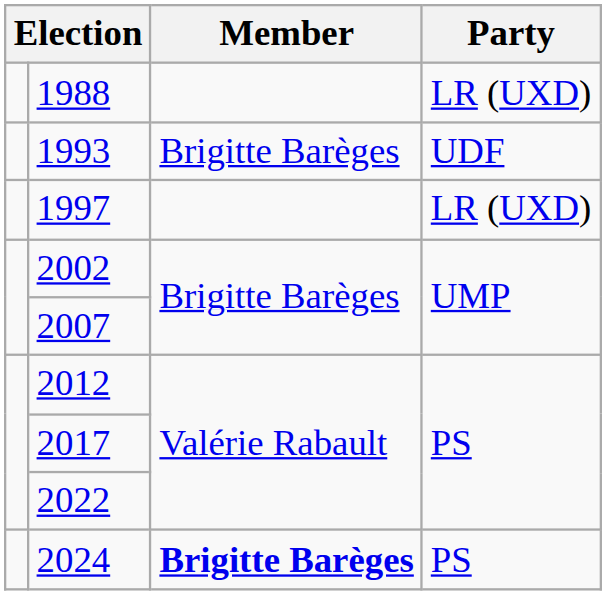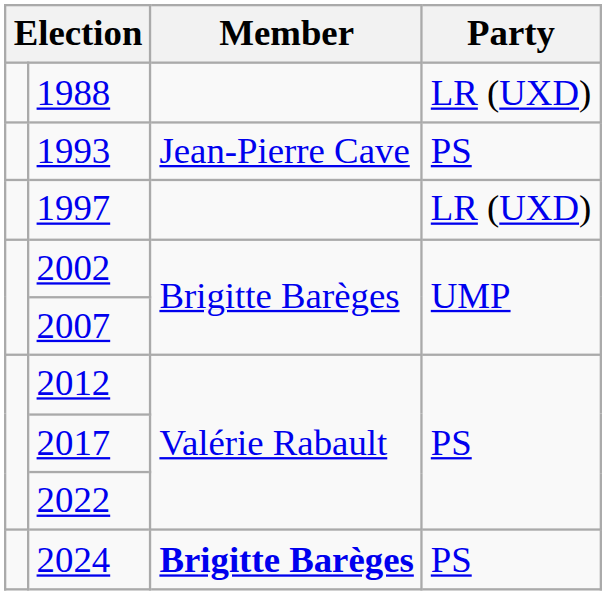(279, 150) Brigitte Barèges -> (285, 150) Jean-Pierre Cave
(468, 150) UDF -> (451, 150) PS
